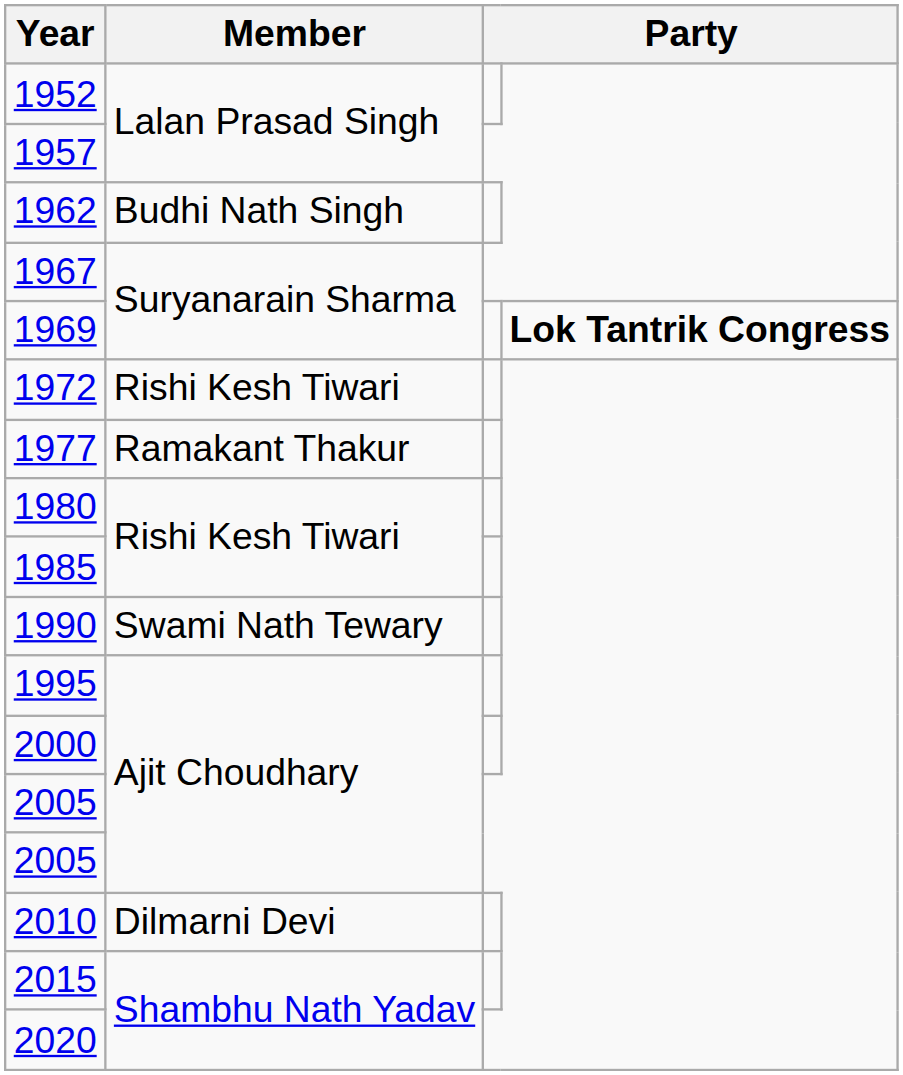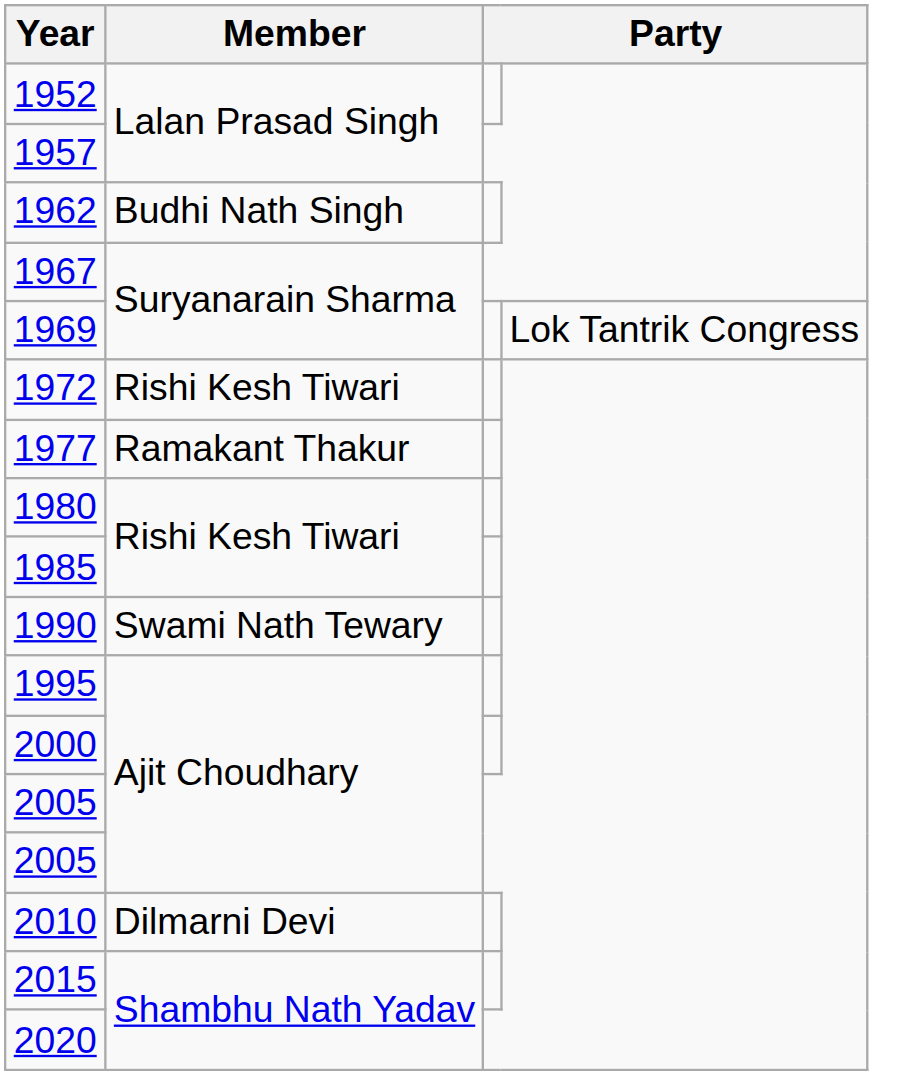(700, 329) bold -> (684, 329) normal
